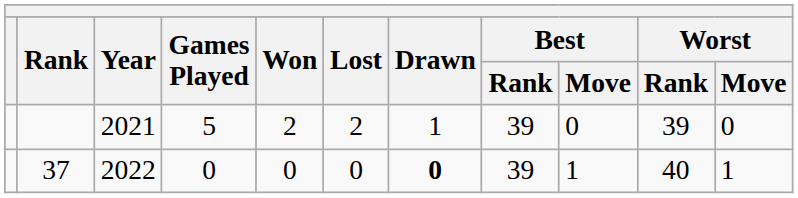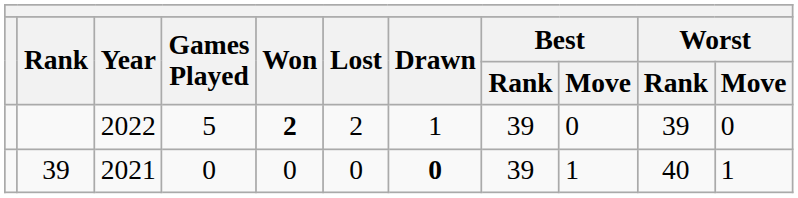(128, 126) 2021 -> (128, 126) 2022
(290, 126) normal -> (290, 126) bold
(56, 169) 37 -> (56, 169) 39
(128, 169) 2022 -> (128, 169) 2021
